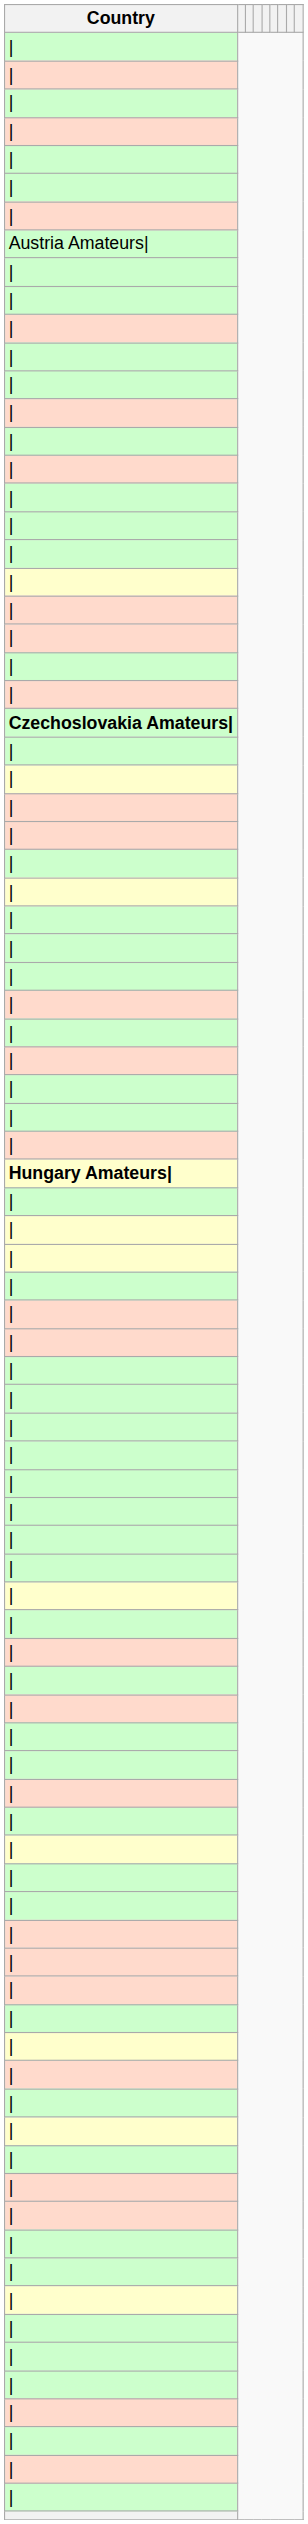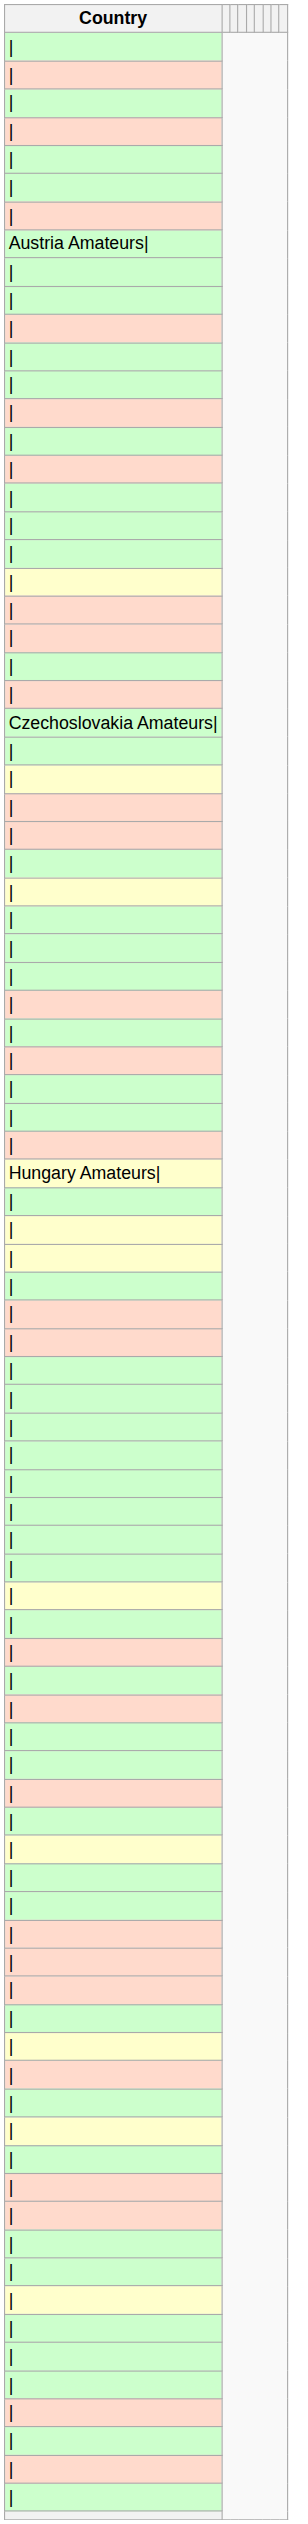(121, 722) bold -> (113, 722) normal
(90, 1173) bold -> (85, 1173) normal
